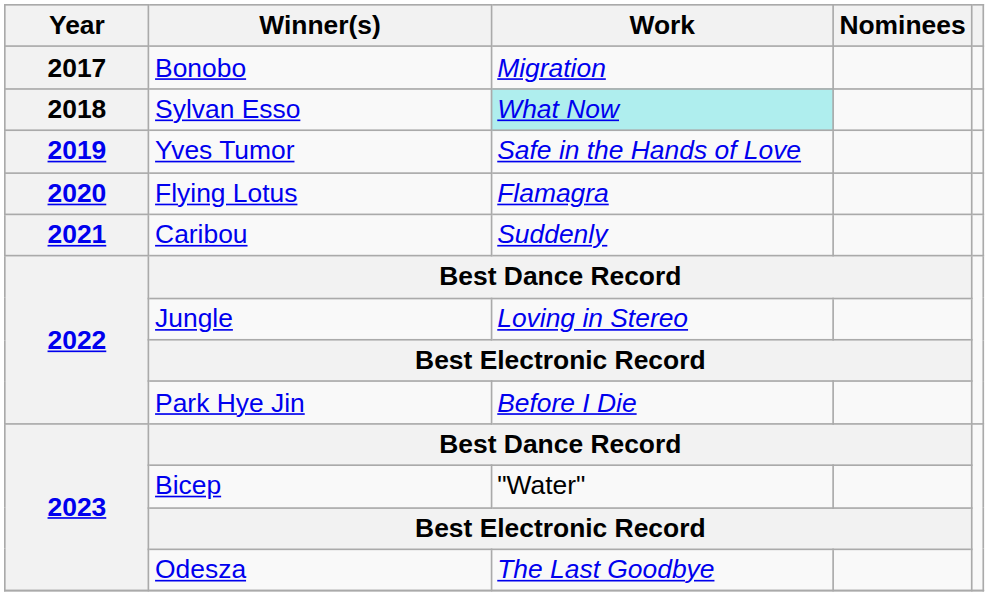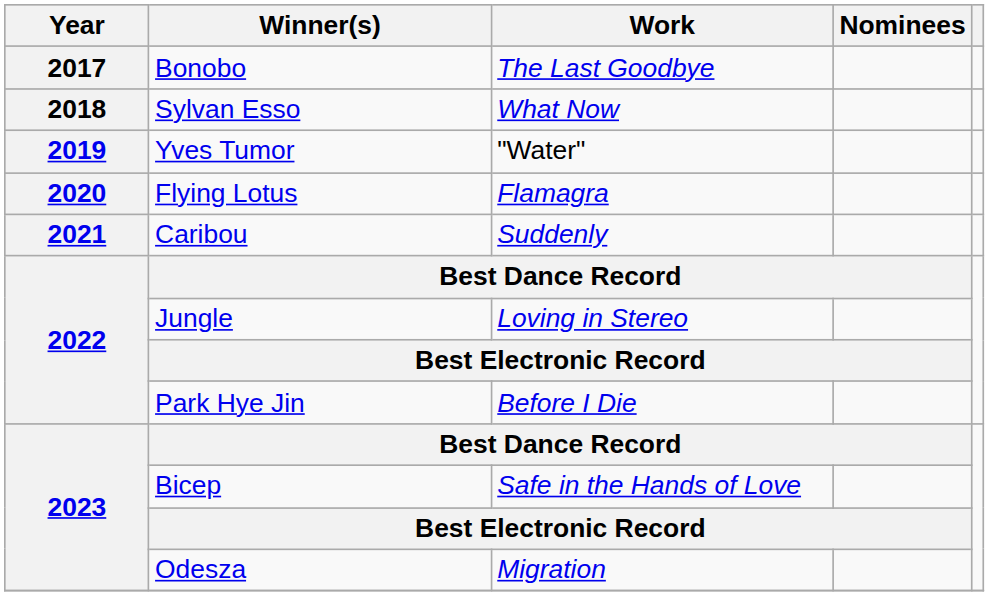(552, 67) Migration -> (606, 67) The Last Goodbye
(558, 109) paleturquoise background -> (558, 109) no background
(649, 151) Safe in the Hands of Love -> (541, 151) "Water"
(541, 485) "Water" -> (649, 485) Safe in the Hands of Love
(606, 569) The Last Goodbye -> (552, 569) Migration
